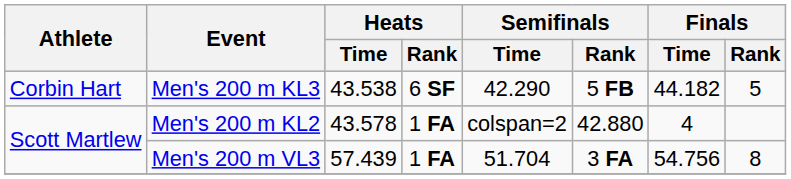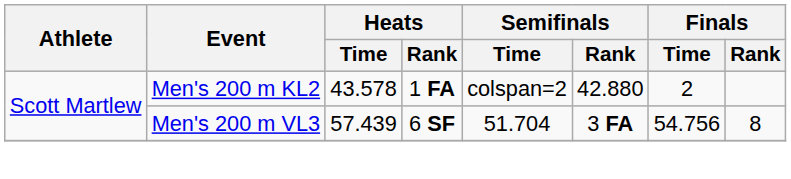- row: (236, 89)
(687, 123) 4 -> (687, 89) 2
(432, 158) 1 FA -> (432, 123) 6 SF
